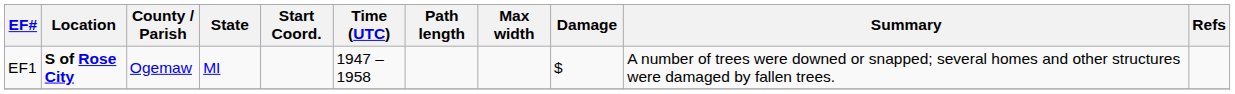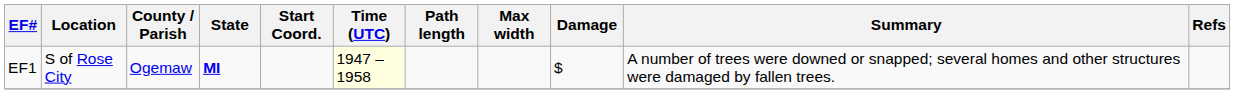(81, 67) bold -> (79, 67) normal
(212, 67) normal -> (212, 67) bold
(360, 67) no background -> (360, 67) lightyellow background
